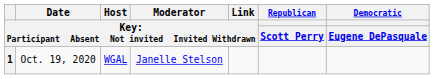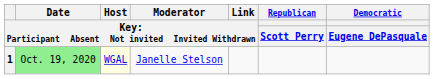(58, 60) no background -> (58, 60) lightgreen background
(116, 60) no background -> (116, 60) lightyellow background
